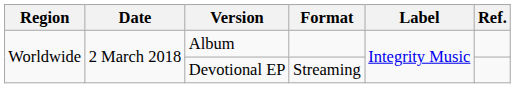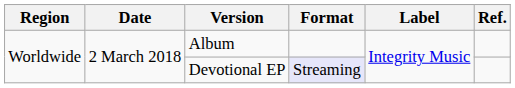(327, 69) no background -> (327, 69) lavender background
